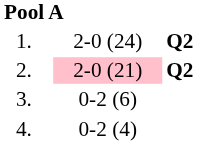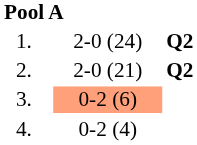(108, 70) pink background -> (108, 70) no background
(108, 99) no background -> (108, 99) lightsalmon background
